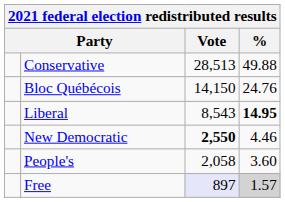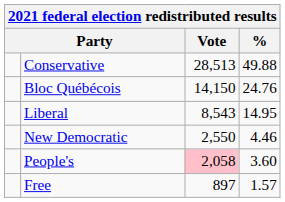(260, 112) bold -> (260, 112) normal
(218, 137) bold -> (218, 137) normal
(218, 161) no background -> (218, 161) pink background
(224, 185) lavender background -> (224, 185) no background
(263, 185) lightgrey background -> (263, 185) no background
